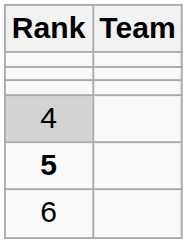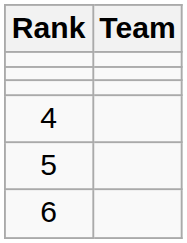(49, 117) lightgrey background -> (49, 117) no background
(49, 165) bold -> (49, 165) normal
